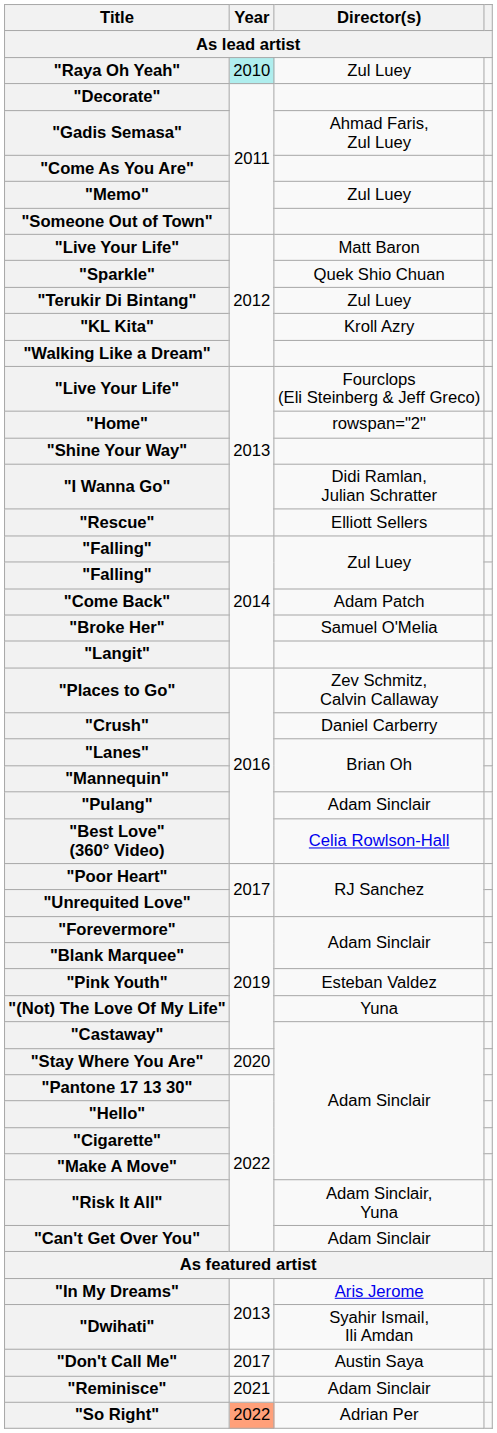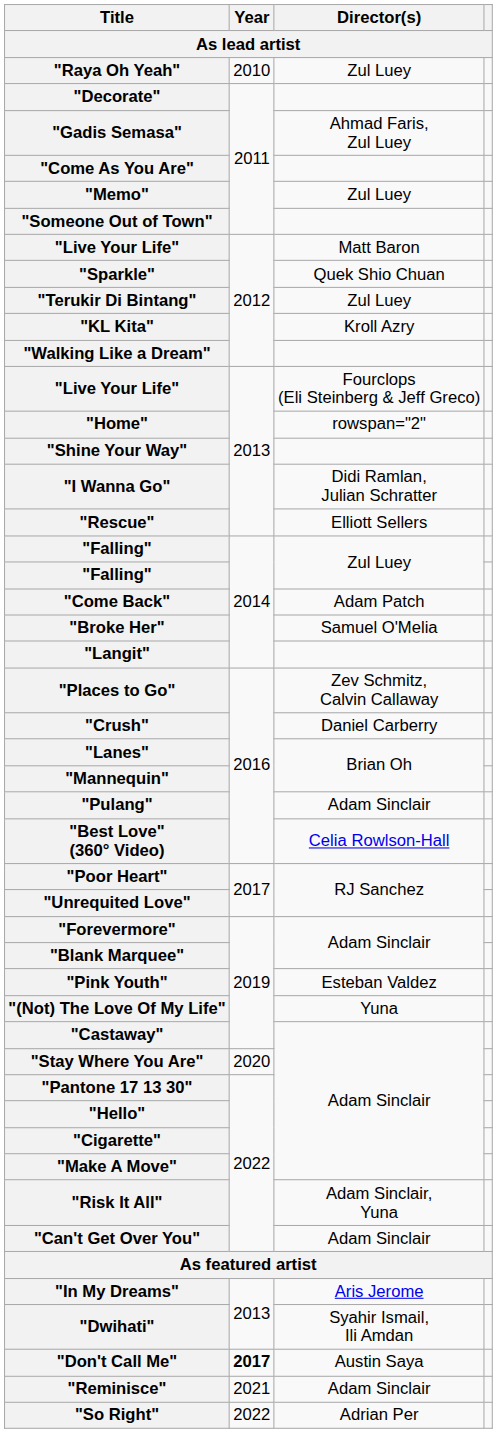(252, 70) paleturquoise background -> (252, 70) no background
(252, 1362) normal -> (252, 1362) bold
(252, 1415) lightsalmon background -> (252, 1415) no background
